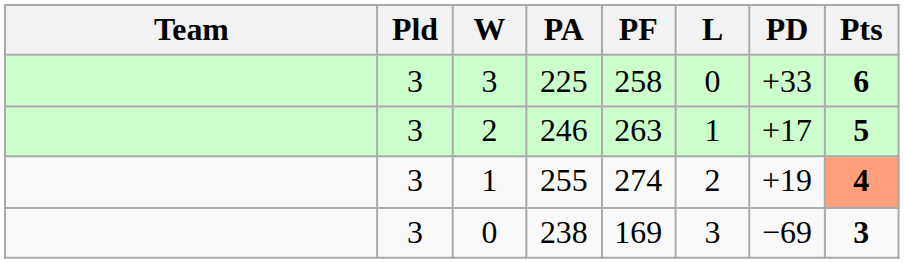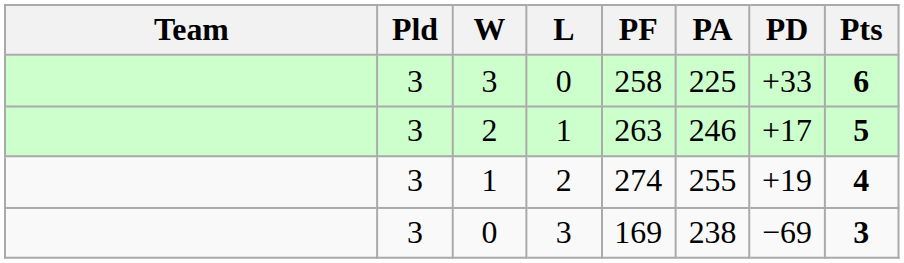columns swapped: (713, 29) <-> (564, 29)
(861, 181) lightsalmon background -> (861, 181) no background
